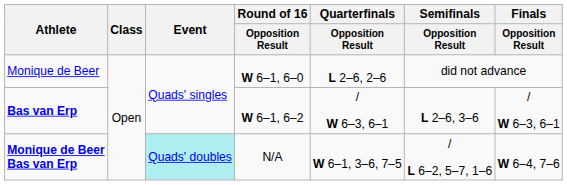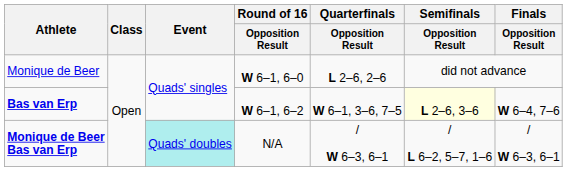(357, 111) / W 6–3, 6–1 -> (357, 111) W 6–1, 3–6, 7–5
(450, 118) no background -> (450, 111) lightyellow background
(529, 111) / W 6–3, 6–1 -> (529, 111) W 6–4, 7–6
(357, 164) W 6–1, 3–6, 7–5 -> (357, 144) / W 6–3, 6–1
(529, 164) W 6–4, 7–6 -> (529, 144) / W 6–3, 6–1
